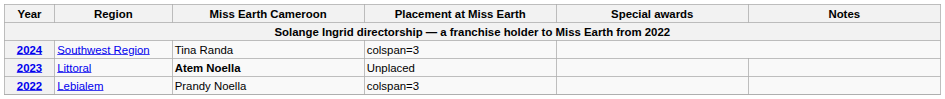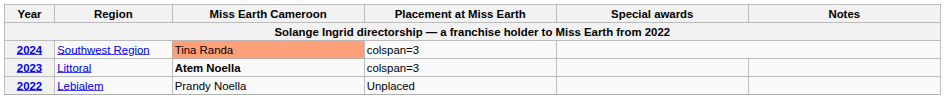(204, 50) no background -> (204, 50) lightsalmon background
(391, 68) Unplaced -> (393, 68) colspan=3
(393, 86) colspan=3 -> (391, 86) Unplaced
